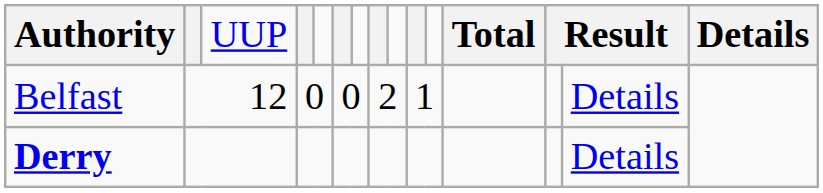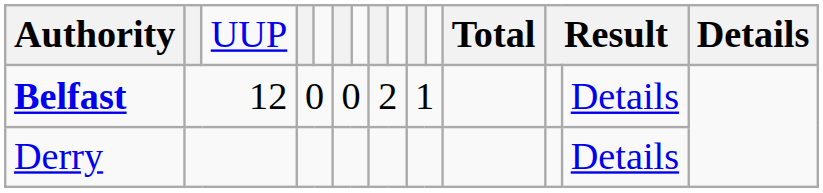(68, 95) normal -> (70, 95) bold
(63, 156) bold -> (59, 156) normal
